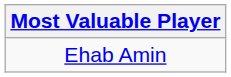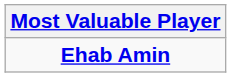(115, 54) normal -> (115, 54) bold
